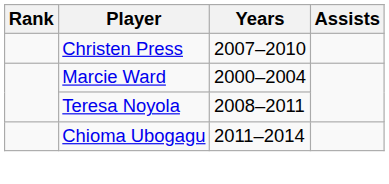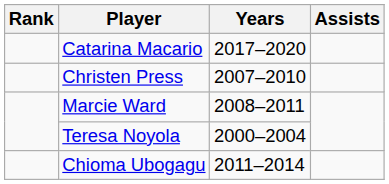+ row: (132, 48)
(260, 77) 2000–2004 -> (259, 106) 2008–2011
(259, 106) 2008–2011 -> (260, 135) 2000–2004
